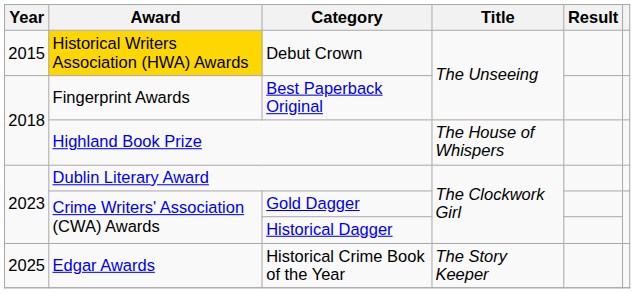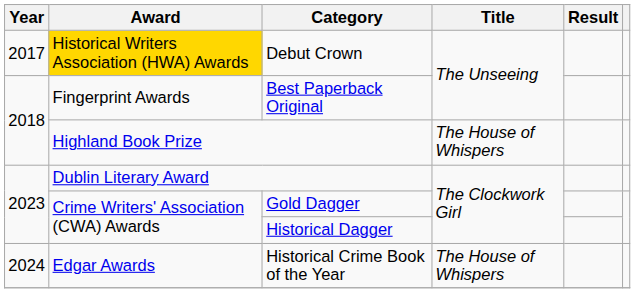(27, 52) 2015 -> (27, 52) 2017
(27, 265) 2025 -> (27, 265) 2024
(471, 265) The Story Keeper -> (485, 265) The House of Whispers
